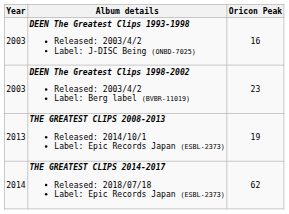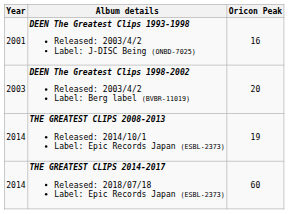(16, 41) 2003 -> (16, 41) 2001
(255, 89) 23 -> (255, 89) 20
(16, 137) 2013 -> (16, 137) 2014
(255, 185) 62 -> (255, 185) 60
